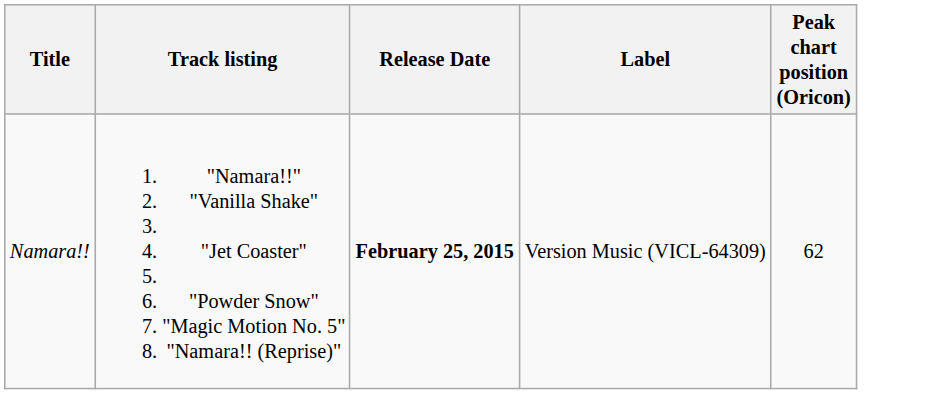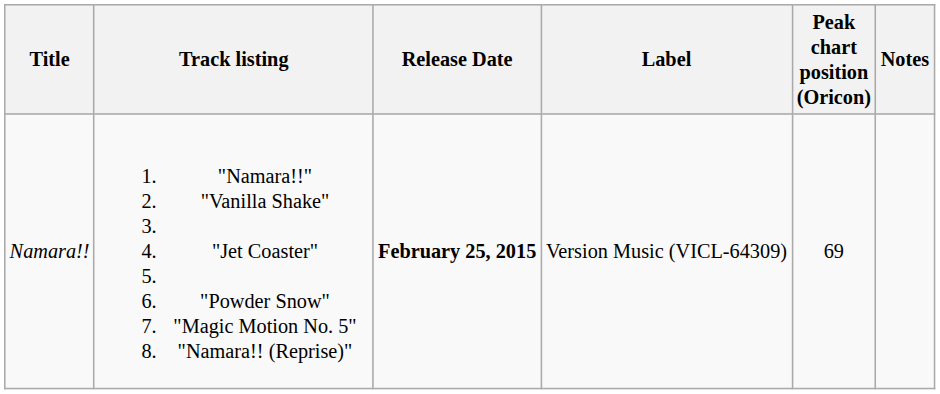+ column: (905, 59)
(814, 251) 62 -> (834, 251) 69
